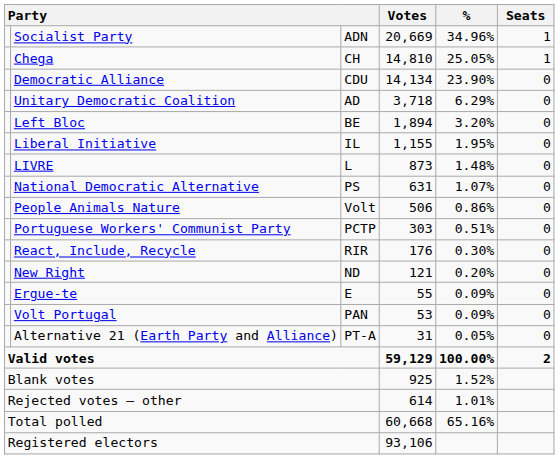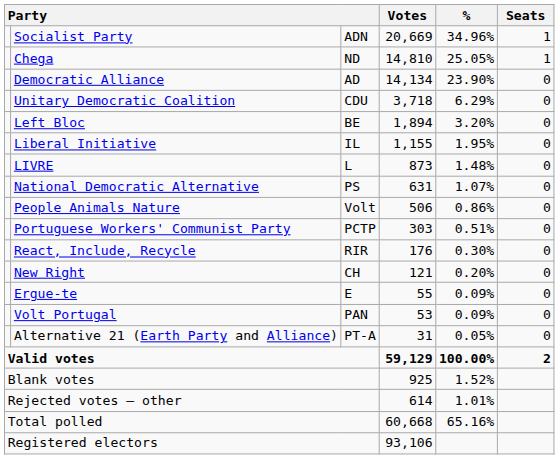(352, 58) CH -> (352, 58) ND
(356, 79) CDU -> (352, 79) AD
(352, 101) AD -> (356, 101) CDU
(352, 272) ND -> (352, 272) CH
